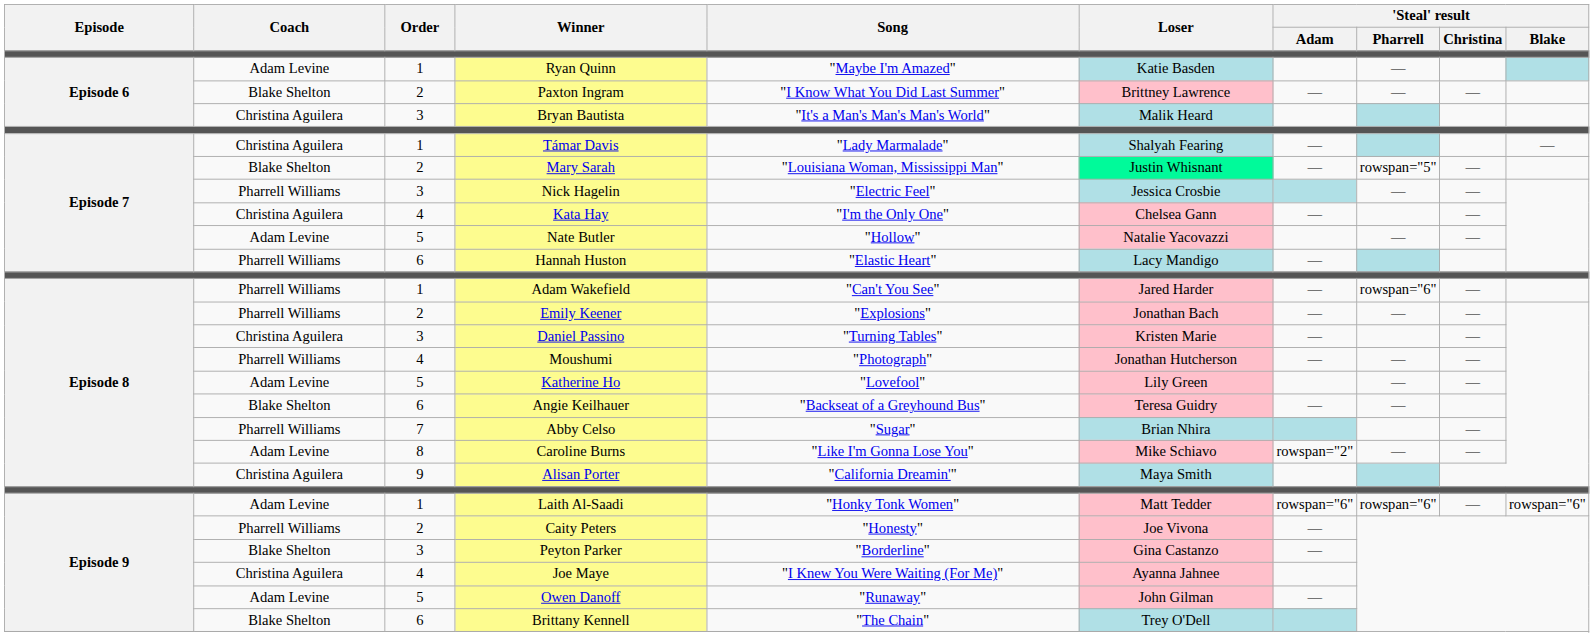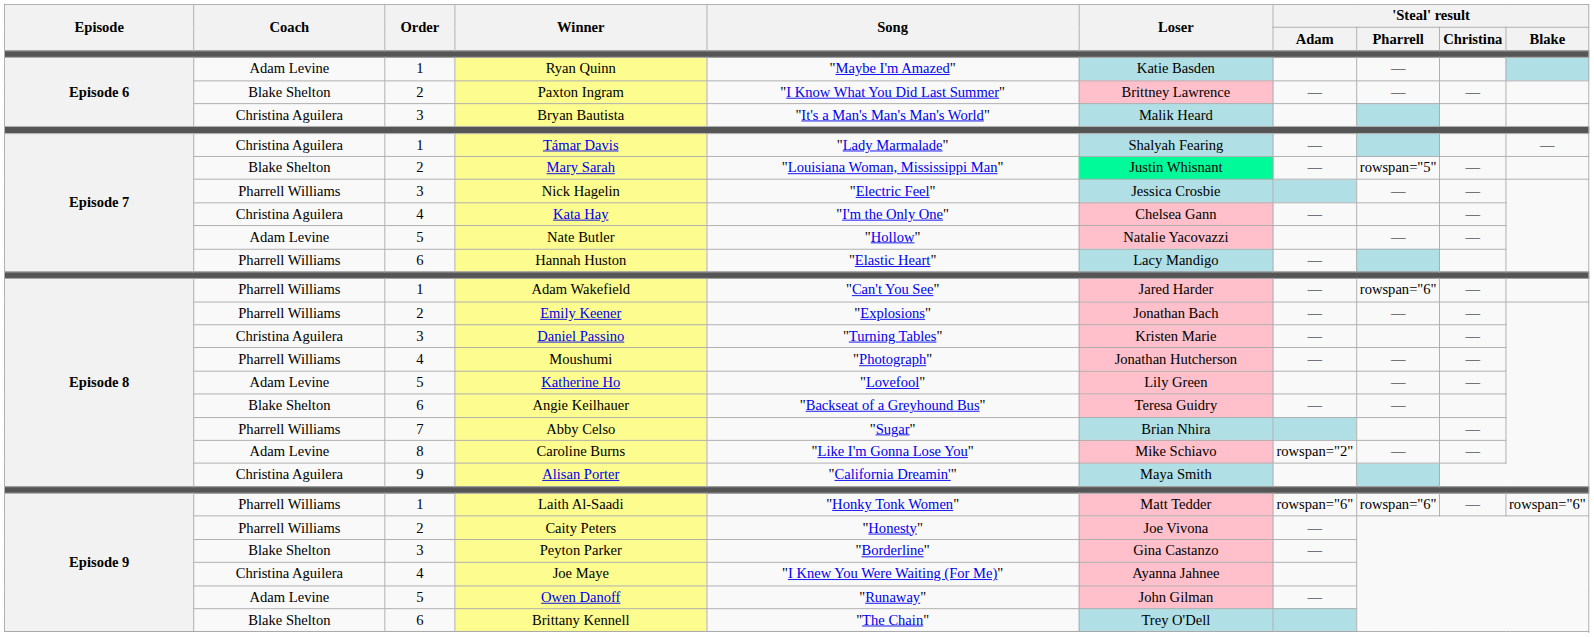(289, 504) Adam Levine -> (289, 504) Pharrell Williams
